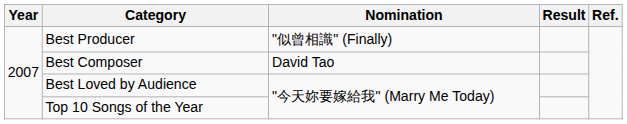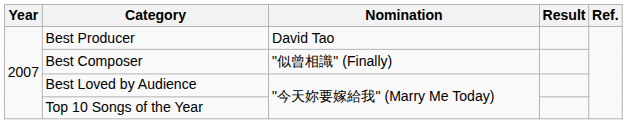(332, 38) "似曾相識" (Finally) -> (303, 37) David Tao
(303, 62) David Tao -> (332, 61) "似曾相識" (Finally)
